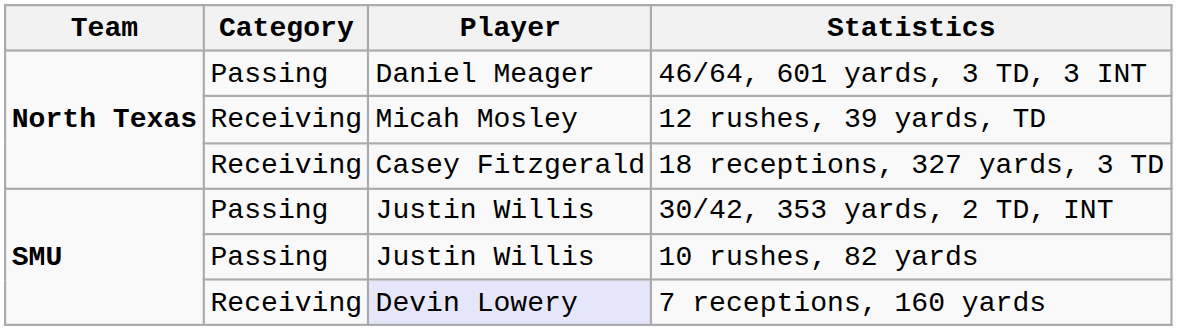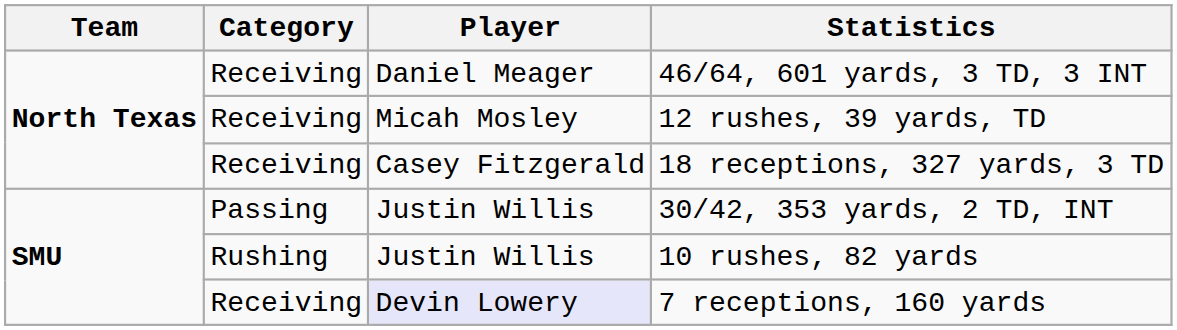(269, 74) Passing -> (286, 74) Receiving
(269, 257) Passing -> (269, 257) Rushing
